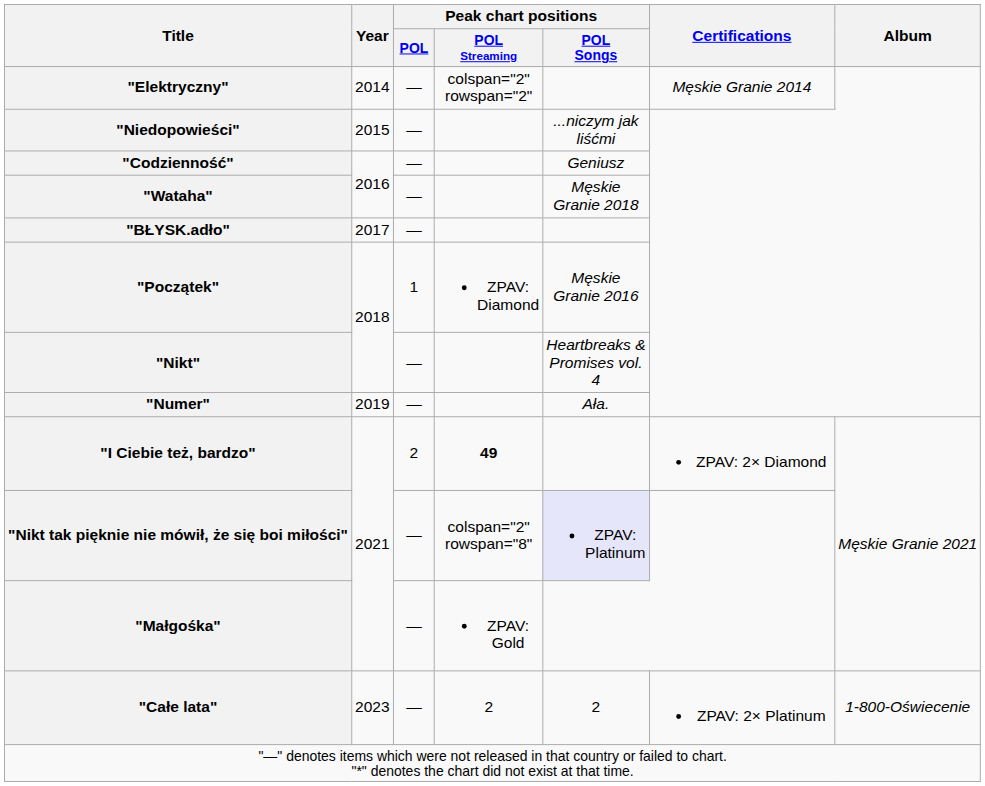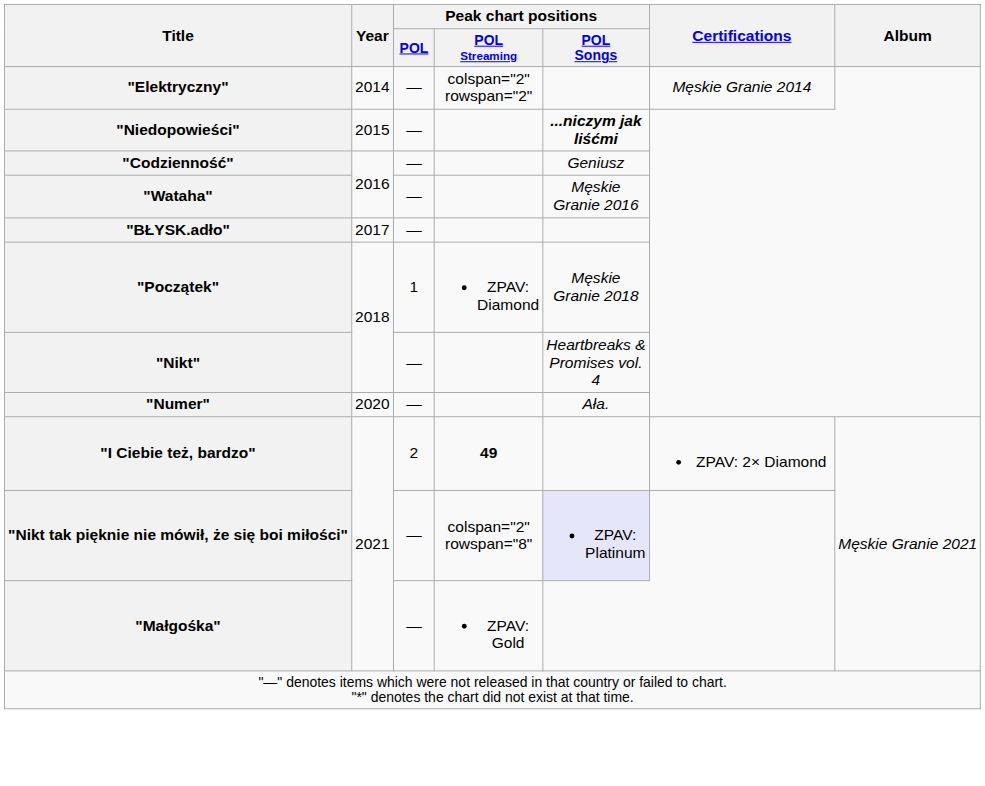(596, 129) normal -> (596, 129) bold
(596, 196) Męskie Granie 2018 -> (596, 196) Męskie Granie 2016
(596, 287) Męskie Granie 2016 -> (596, 287) Męskie Granie 2018
(372, 404) 2019 -> (372, 404) 2020
- row: (178, 707)
